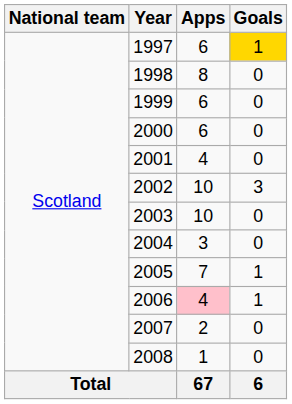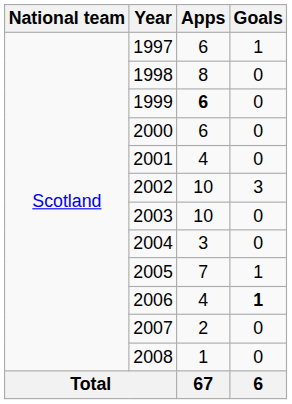(258, 46) gold background -> (258, 46) no background
(203, 103) normal -> (203, 103) bold
(203, 300) pink background -> (203, 300) no background
(258, 300) normal -> (258, 300) bold
